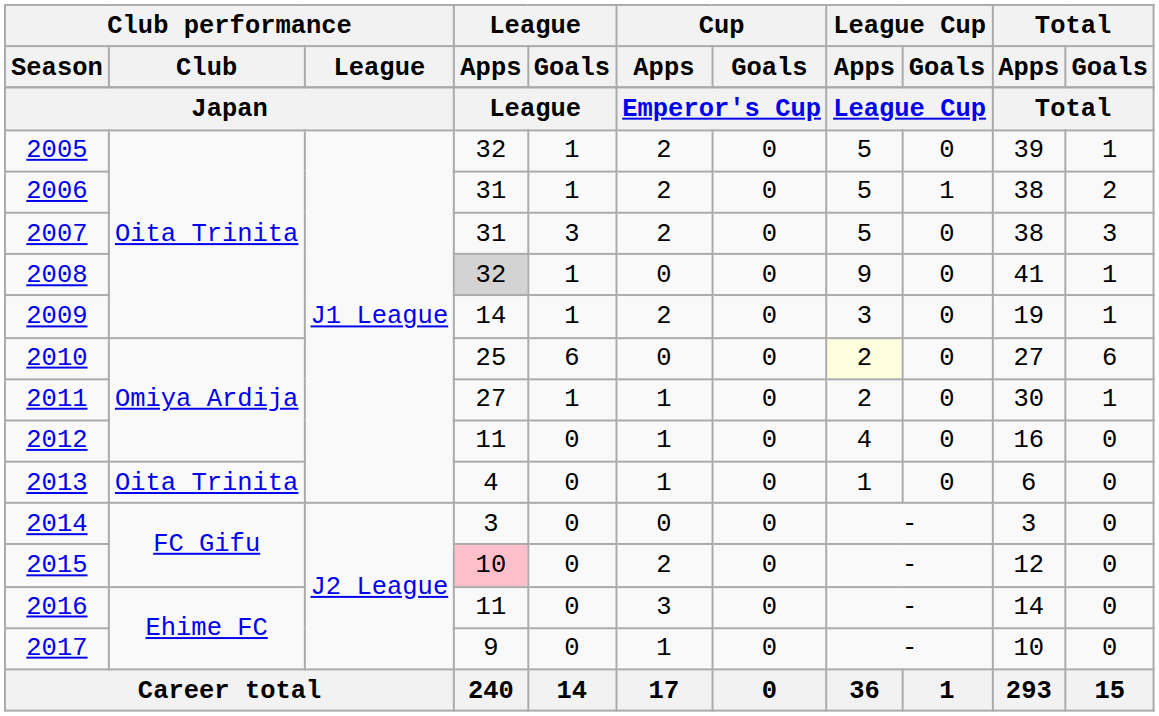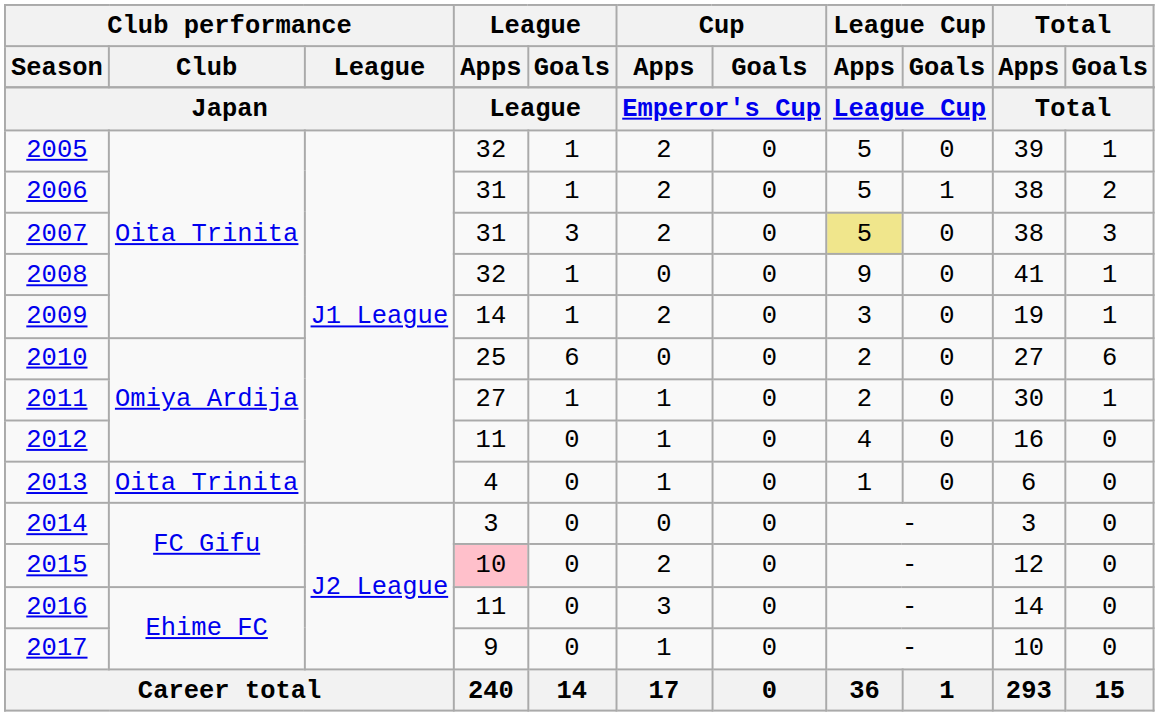(864, 233) no background -> (864, 233) khaki background
(491, 275) lightgrey background -> (491, 275) no background
(864, 358) lightyellow background -> (864, 358) no background
